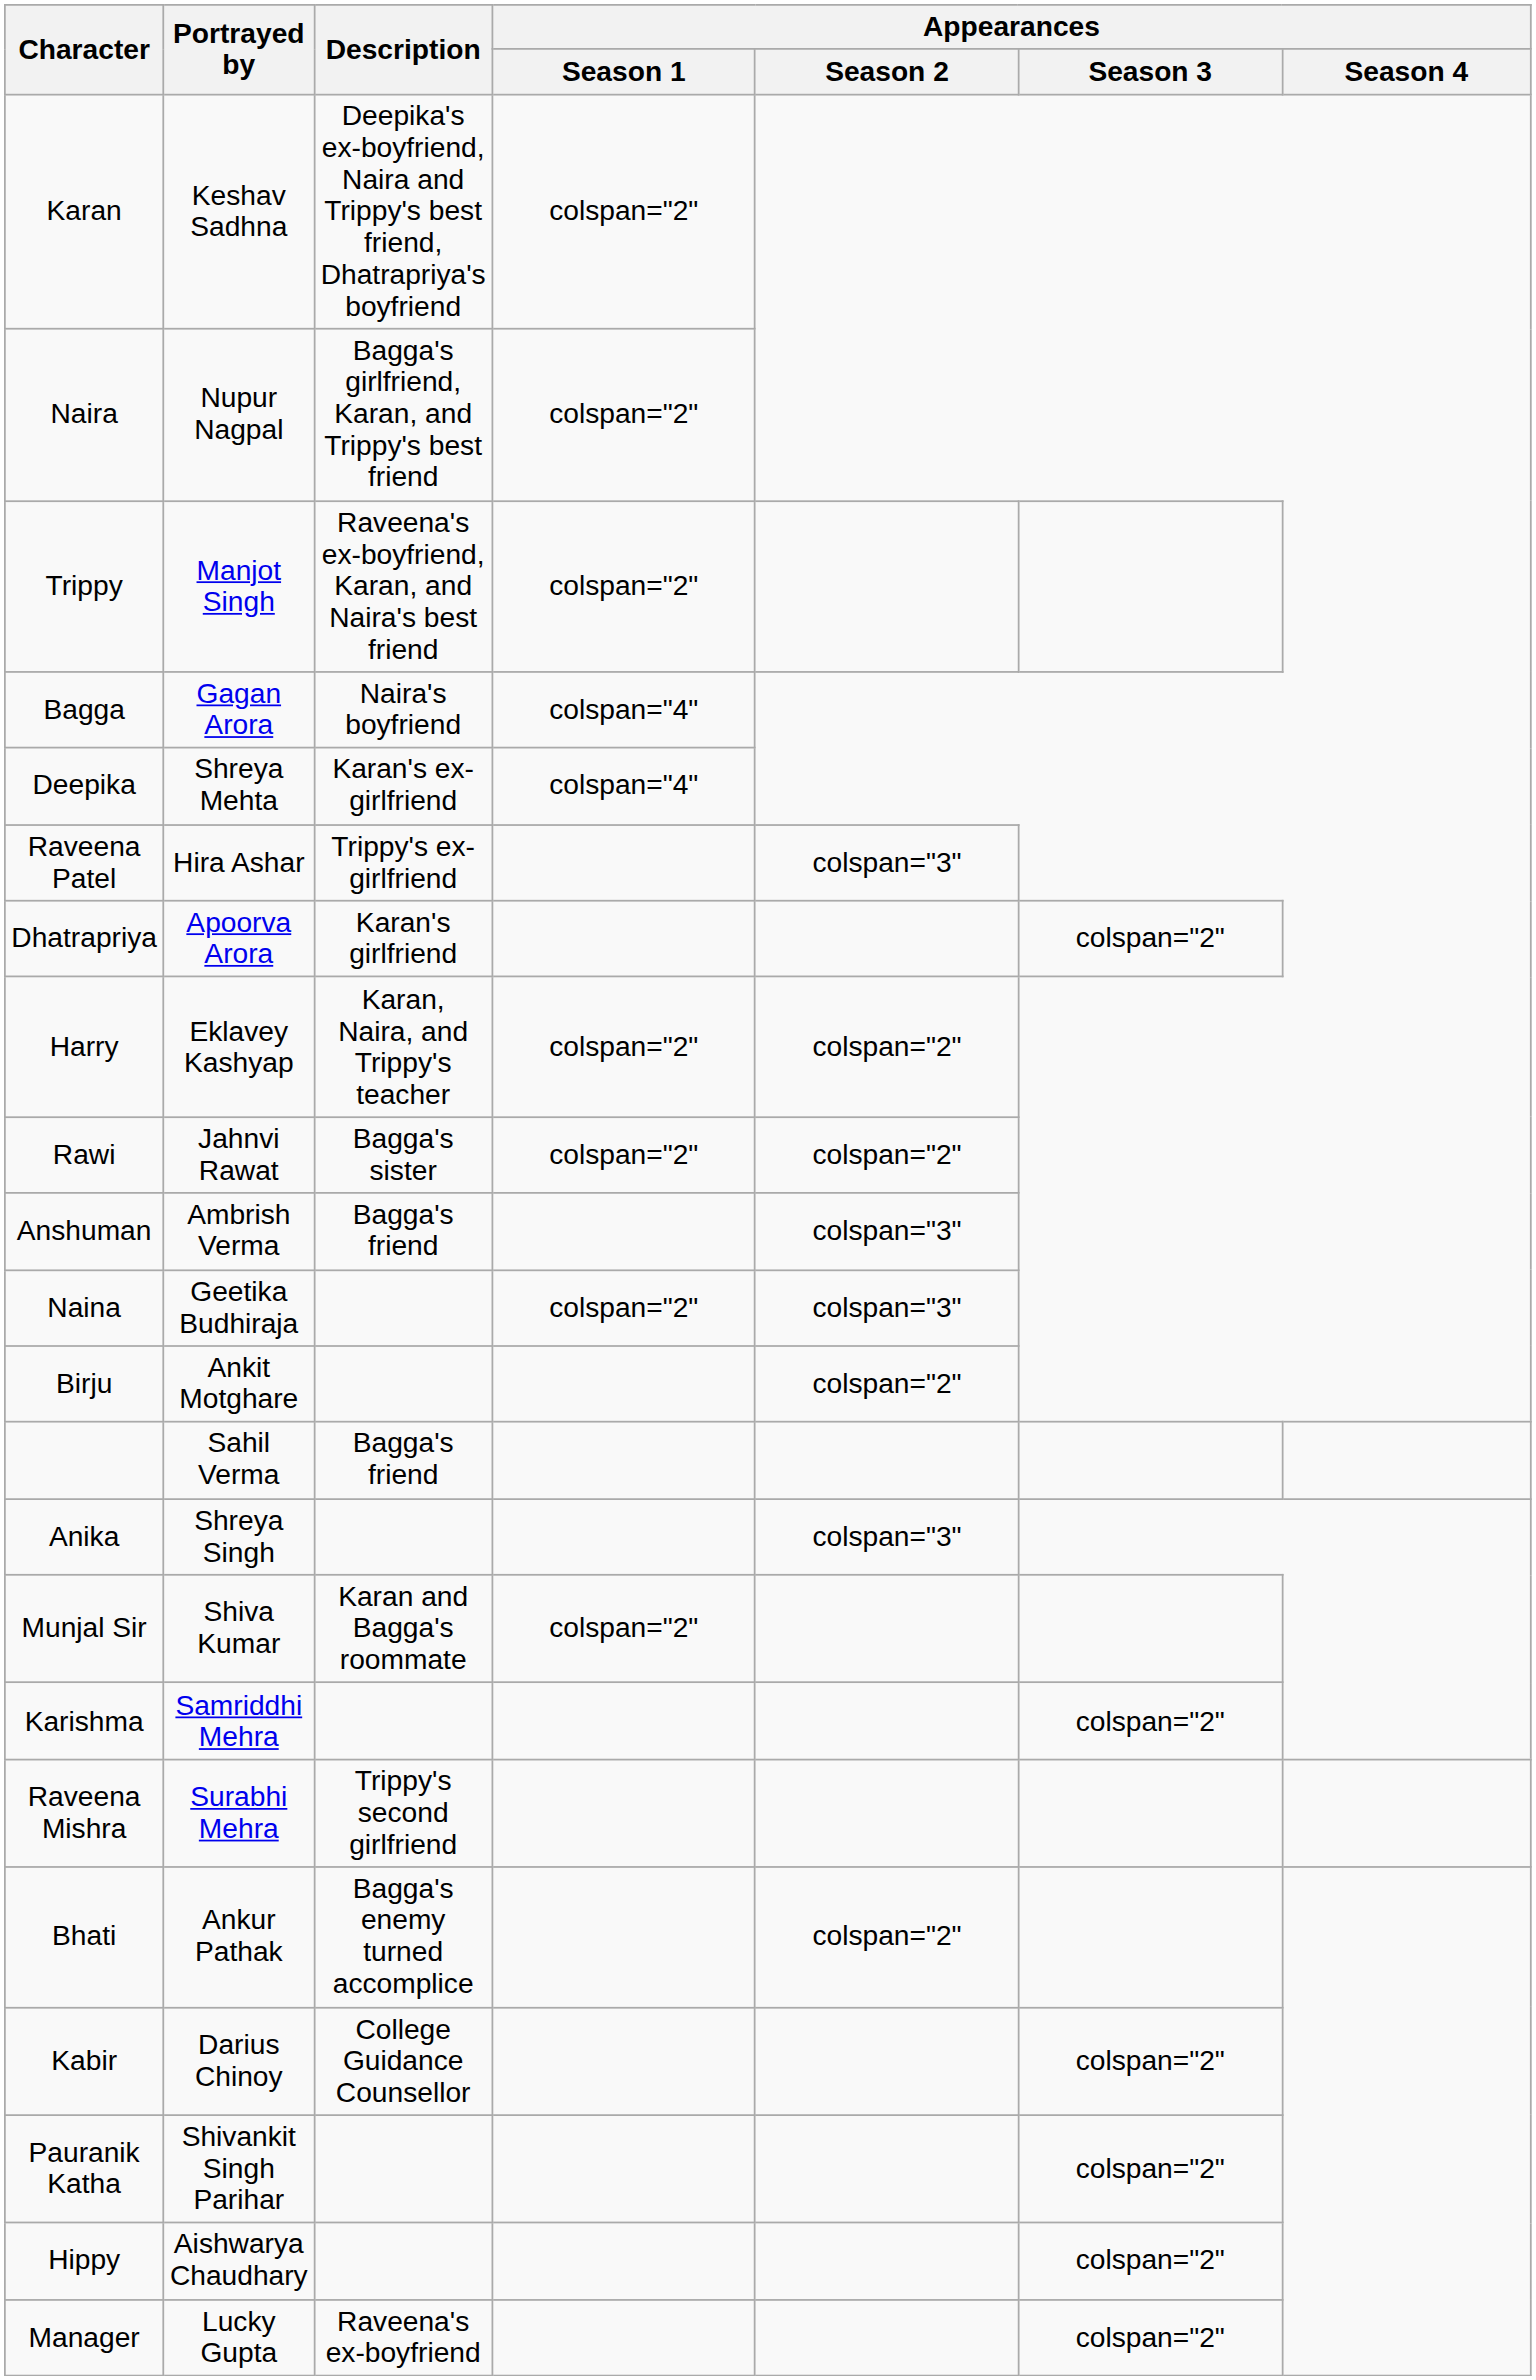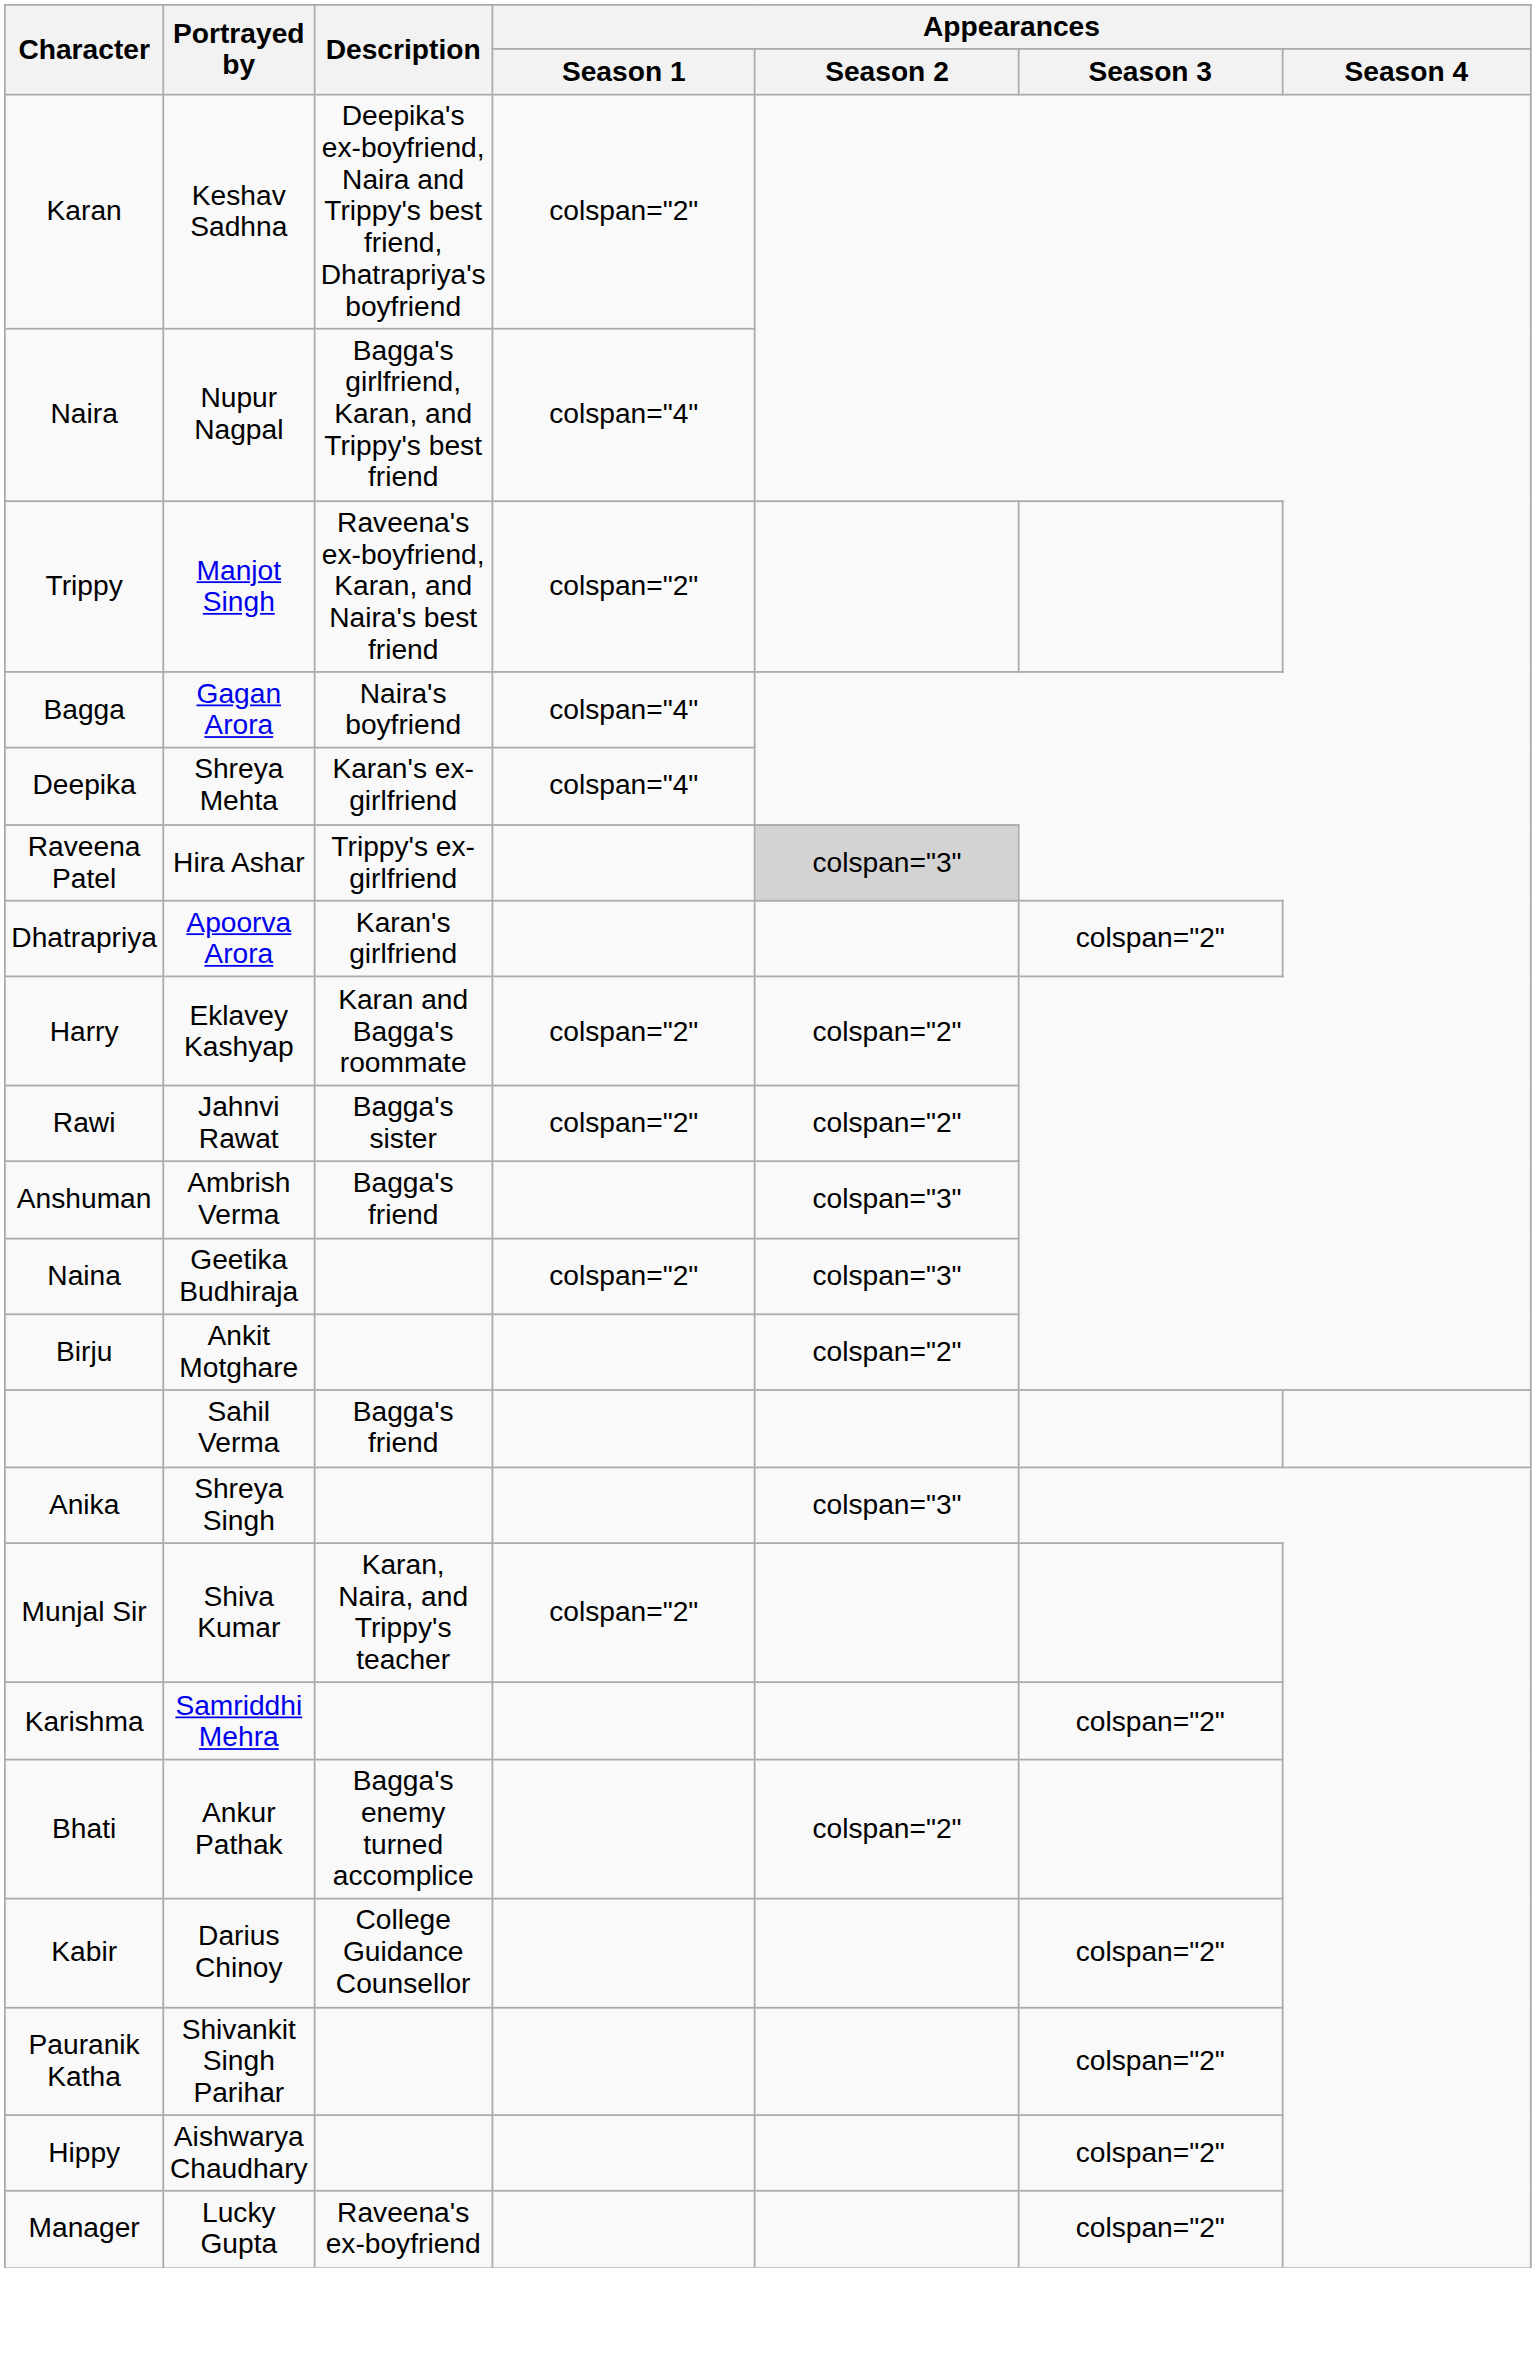(624, 414) colspan="2" -> (624, 414) colspan="4"
(887, 862) no background -> (887, 862) lightgrey background
(403, 1046) Karan, Naira, and Trippy's teacher -> (403, 1030) Karan and Bagga's roommate
(403, 1628) Karan and Bagga's roommate -> (403, 1612) Karan, Naira, and Trippy's teacher
- row: (84, 1812)
